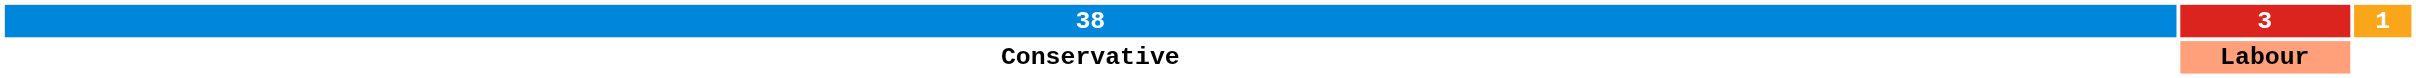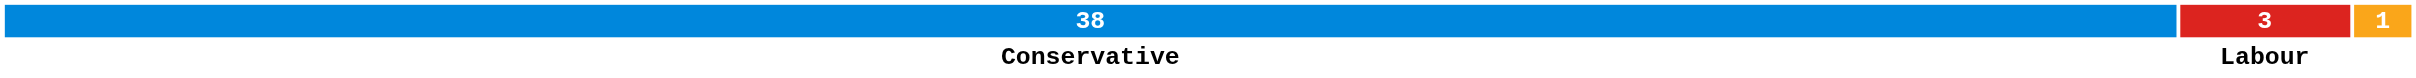(2265, 57) lightsalmon background -> (2265, 57) no background
